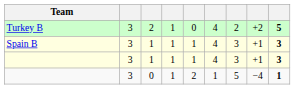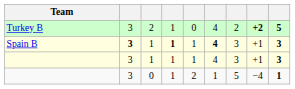(258, 28) normal -> (258, 28) bold
(130, 44) normal -> (130, 44) bold
(173, 44) normal -> (173, 44) bold
(215, 44) normal -> (215, 44) bold
